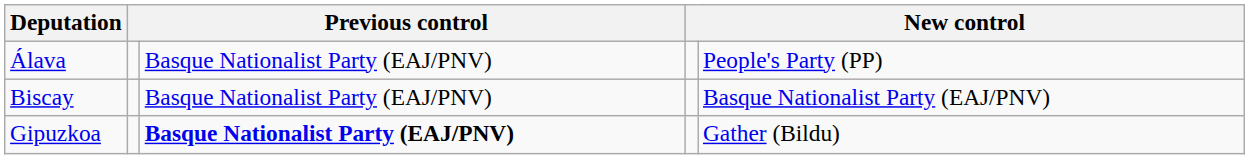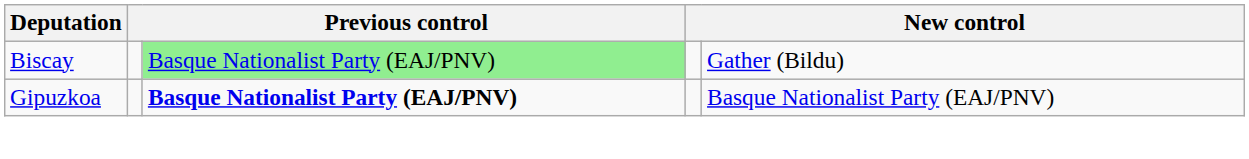- row: (38, 60)
(318, 97) no background -> (321, 60) lightgreen background
(877, 97) Basque Nationalist Party (EAJ/PNV) -> (775, 60) Gather (Bildu)
(771, 134) Gather (Bildu) -> (881, 97) Basque Nationalist Party (EAJ/PNV)
